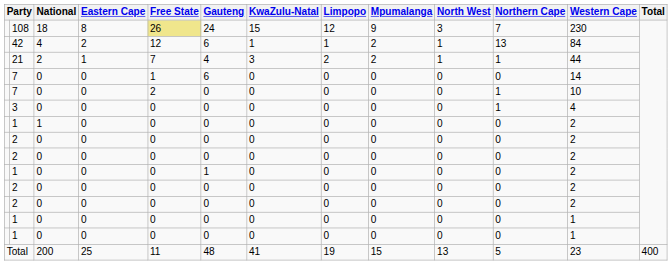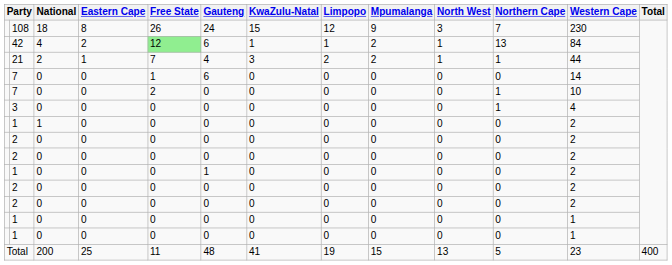(156, 28) khaki background -> (156, 28) no background
(156, 44) no background -> (156, 44) lightgreen background
